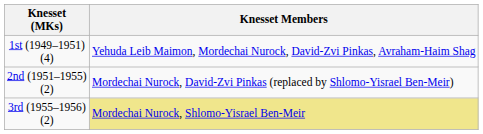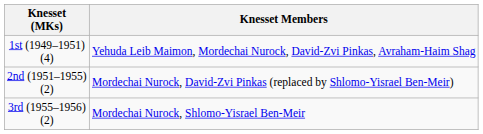(199, 113) khaki background -> (199, 113) no background
